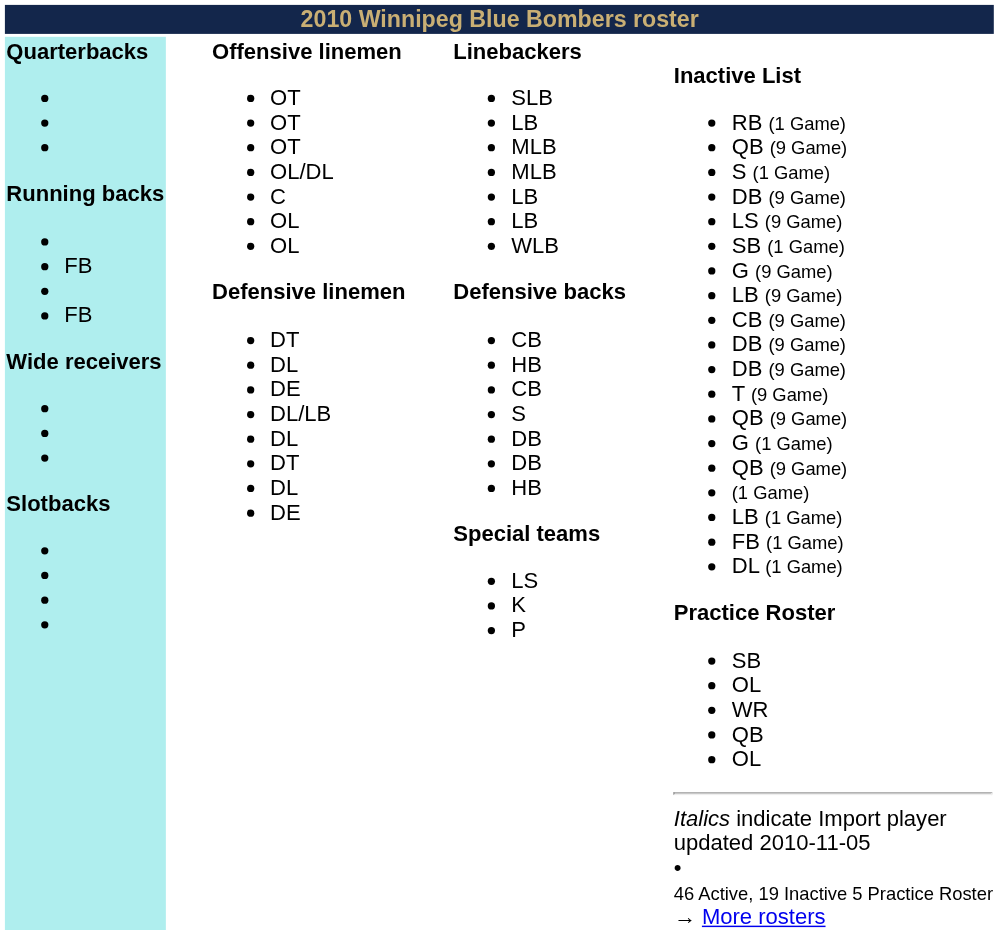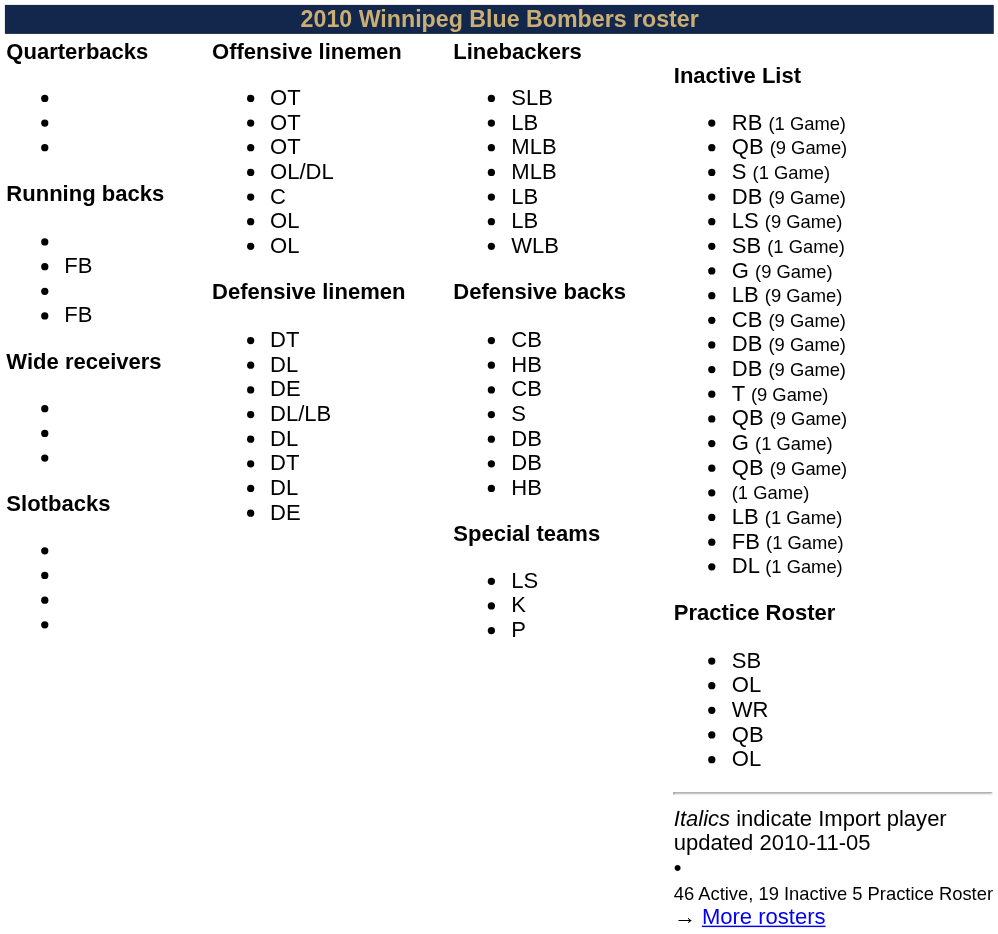(85, 337) paleturquoise background -> (85, 337) no background
